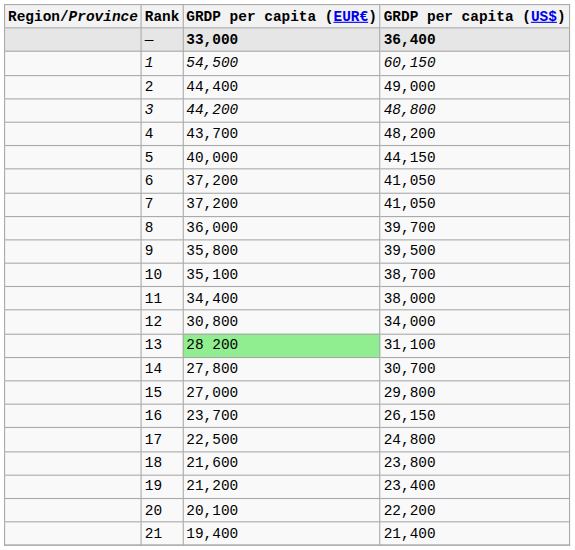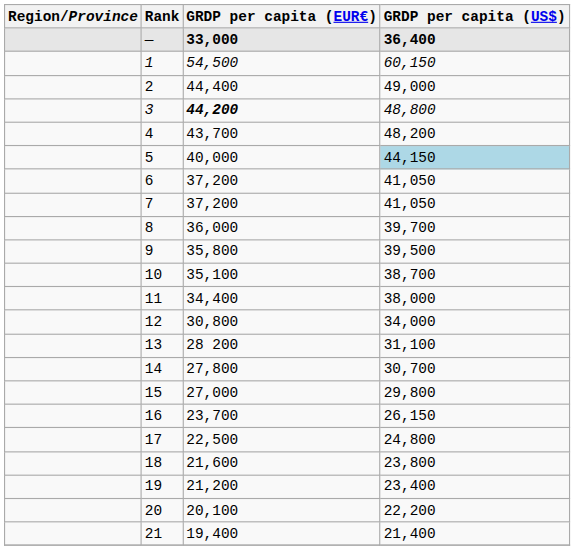(212, 110) normal -> (212, 110) bold
(410, 157) no background -> (410, 157) lightblue background
(212, 346) lightgreen background -> (212, 346) no background
